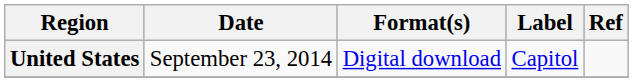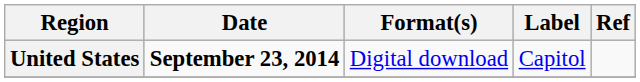(241, 58) normal -> (245, 58) bold
